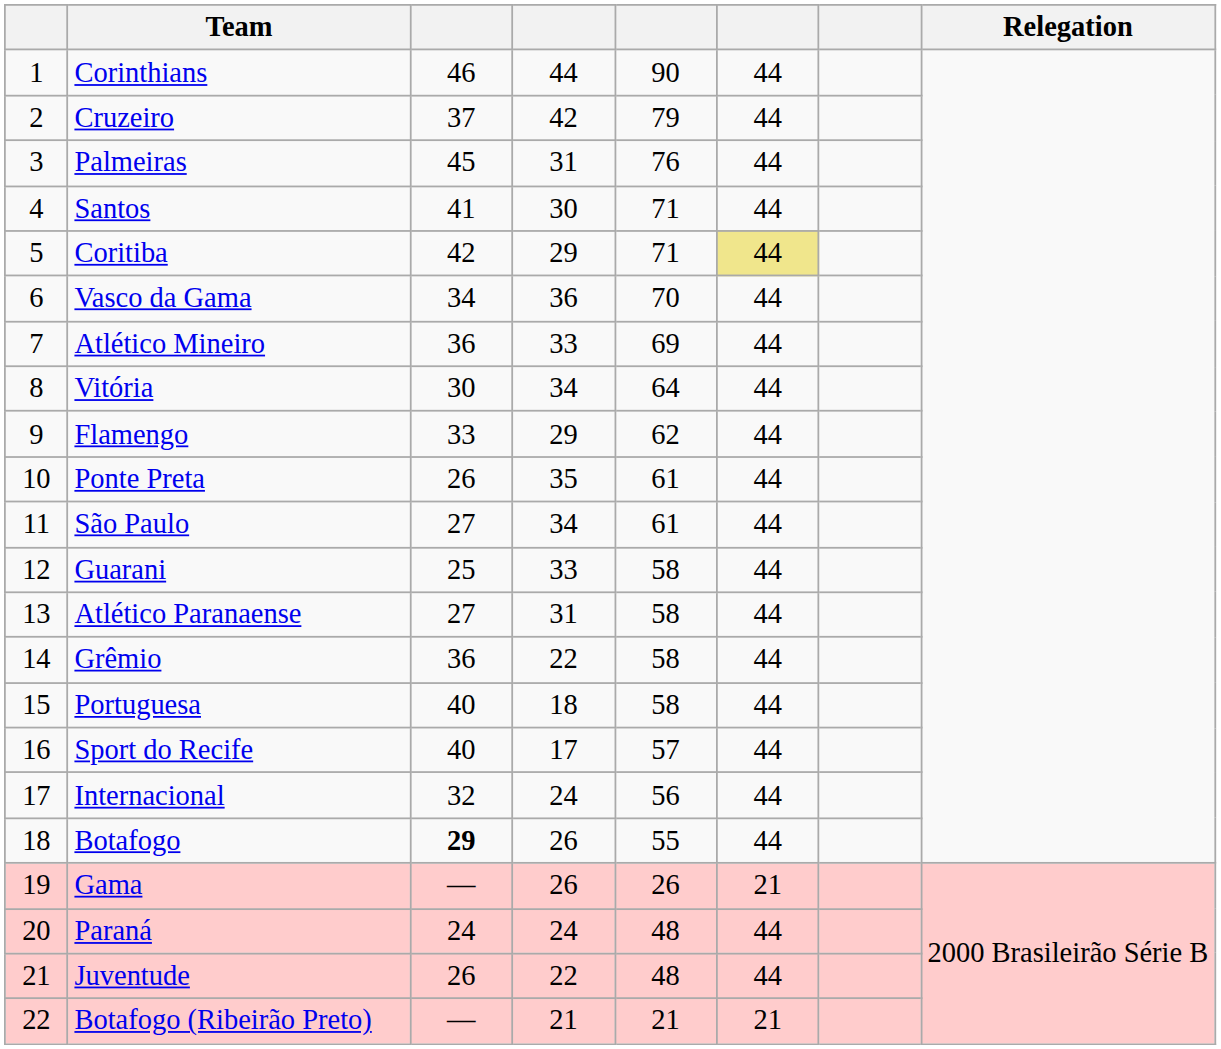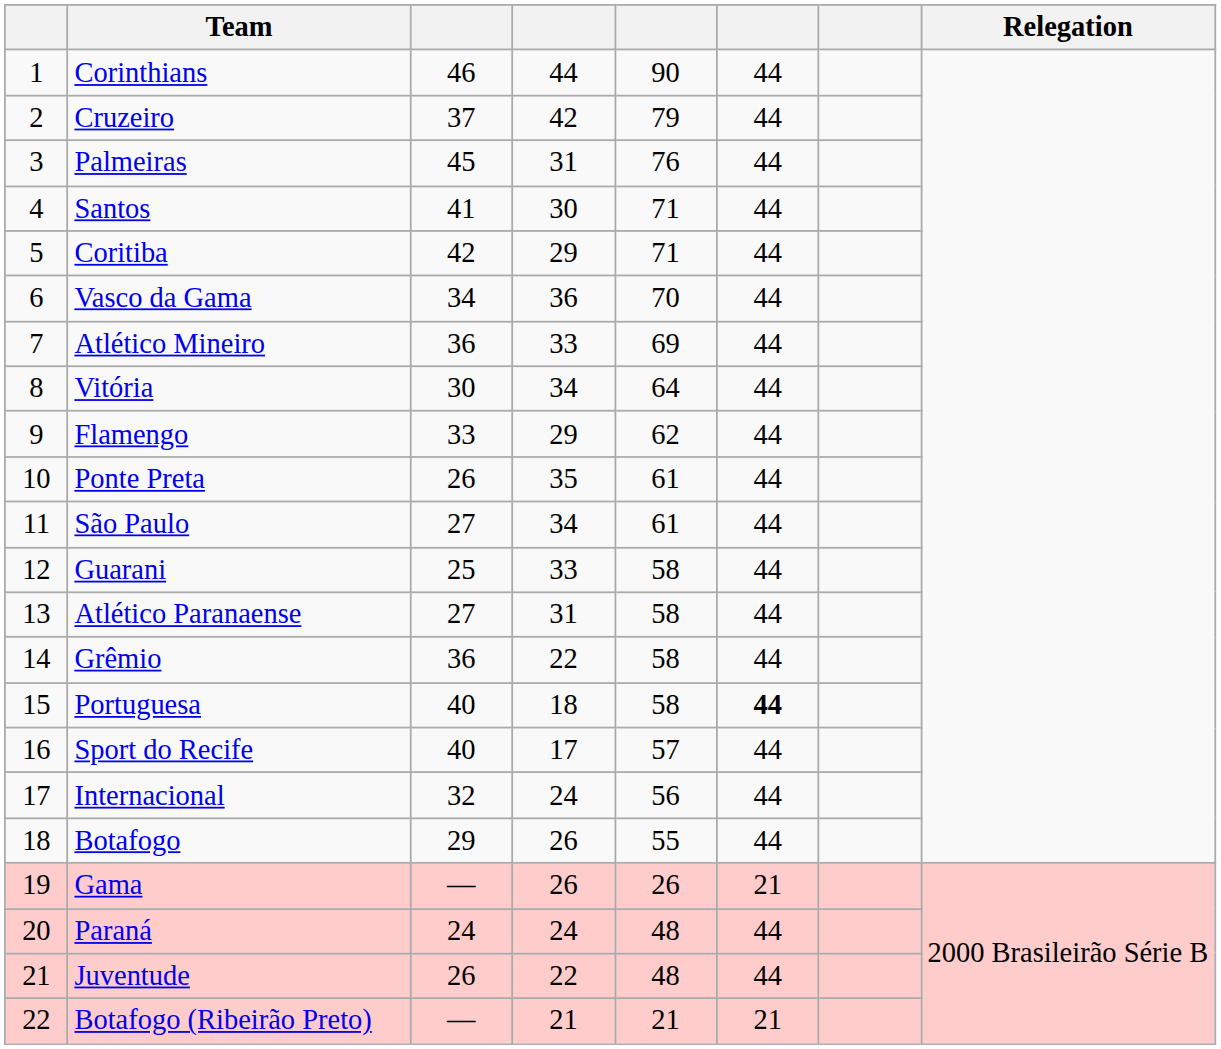(768, 252) khaki background -> (768, 252) no background
(768, 704) normal -> (768, 704) bold
(461, 840) bold -> (461, 840) normal
